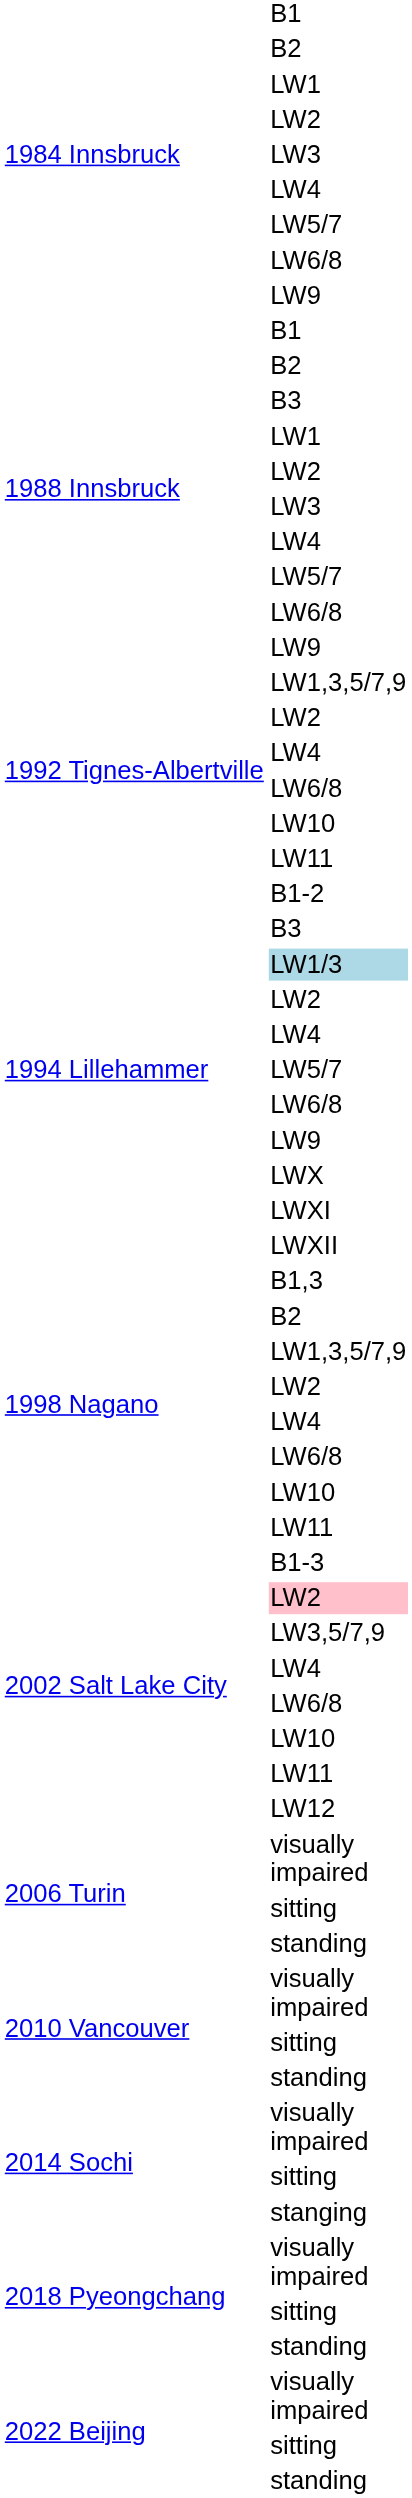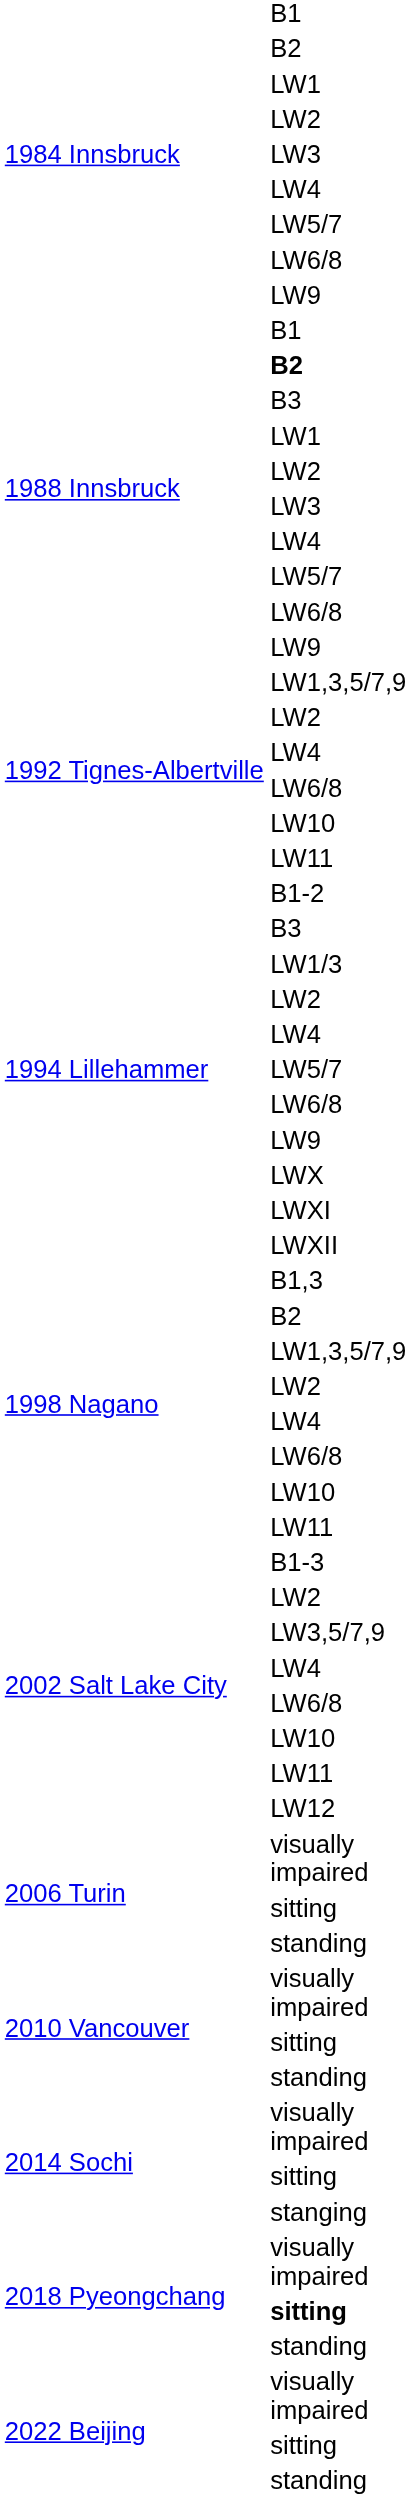(286, 365) normal -> (287, 365) bold
(306, 964) lightblue background -> (306, 964) no background
(296, 1597) pink background -> (296, 1597) no background
(304, 2311) normal -> (309, 2311) bold
